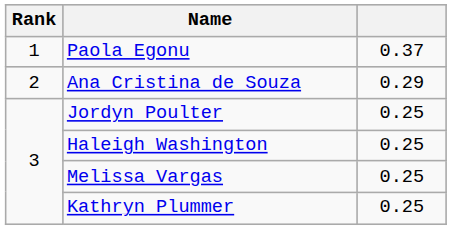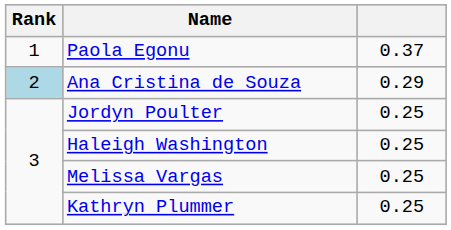(34, 83) no background -> (34, 83) lightblue background
